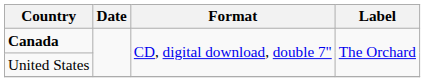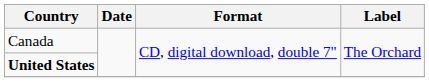(33, 40) bold -> (31, 40) normal
(49, 64) normal -> (51, 64) bold
